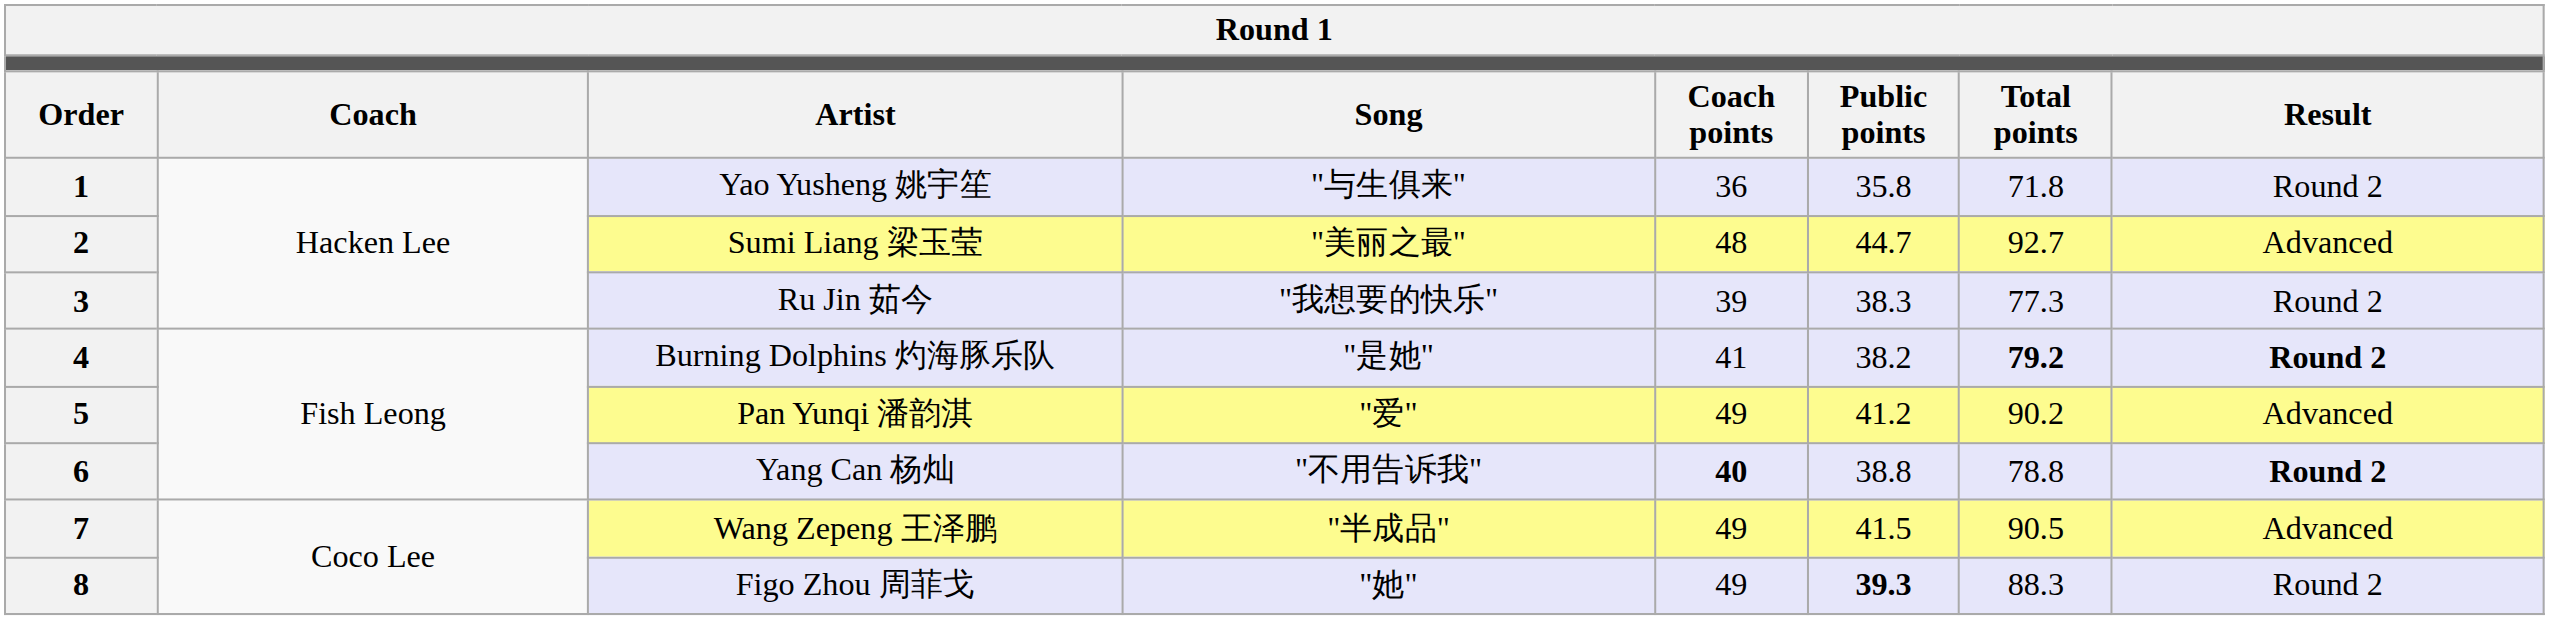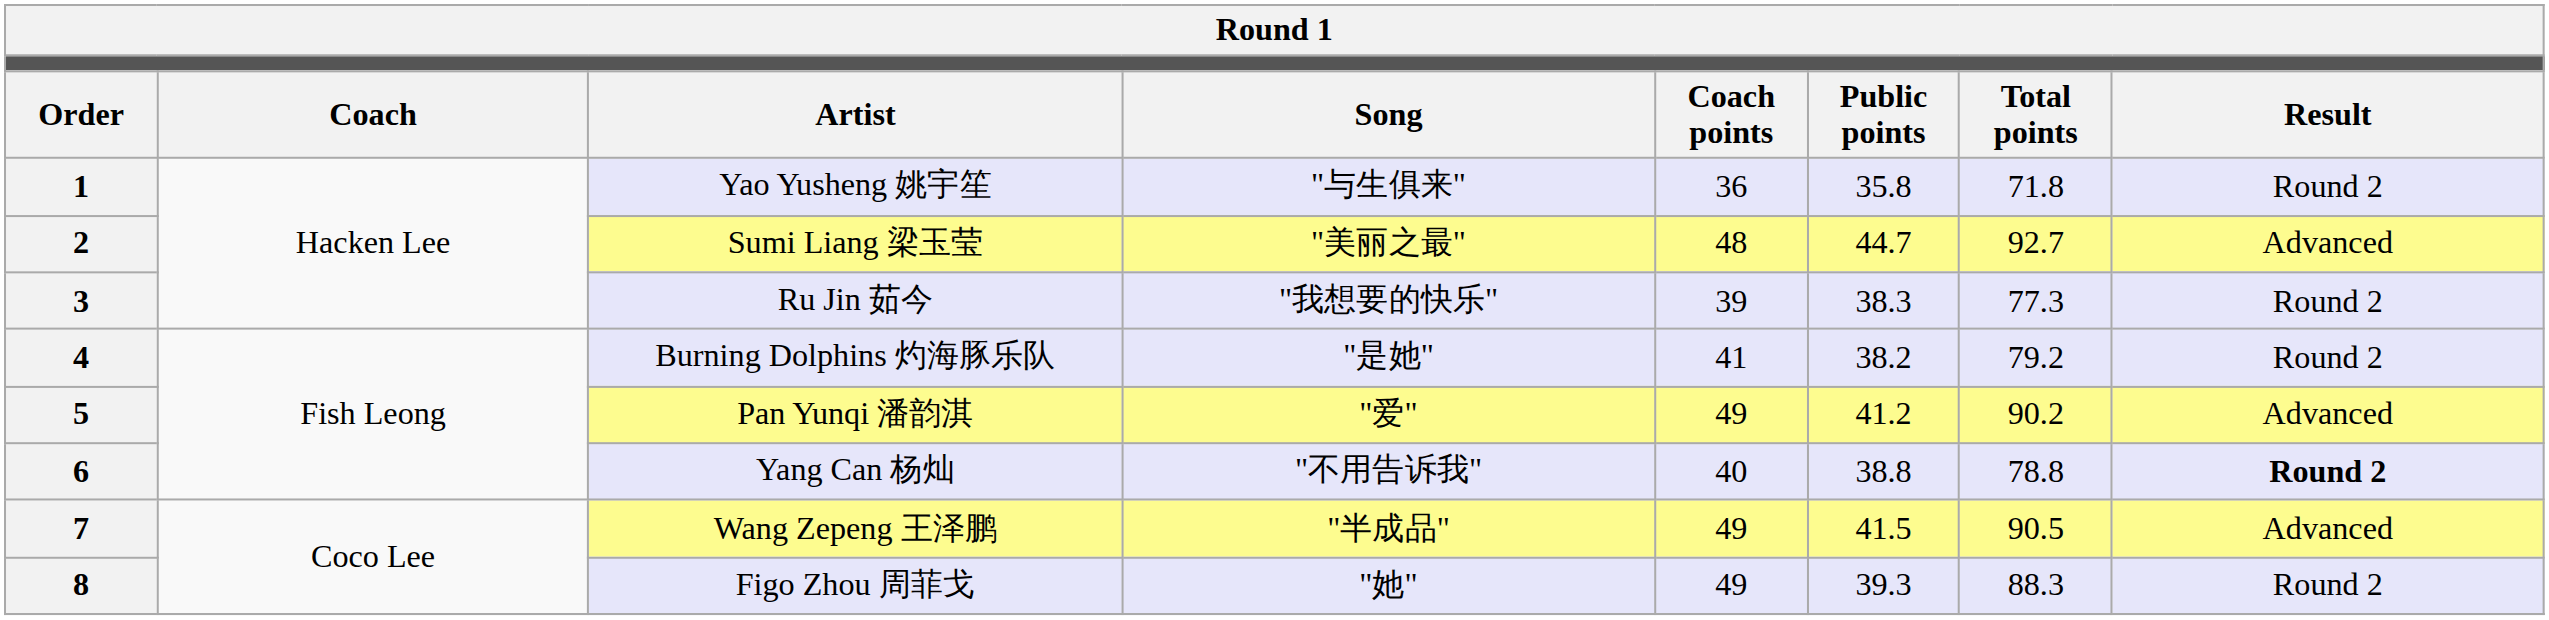(2036, 357) bold -> (2036, 357) normal
(2328, 357) bold -> (2328, 357) normal
(1731, 471) bold -> (1731, 471) normal
(1884, 585) bold -> (1884, 585) normal
